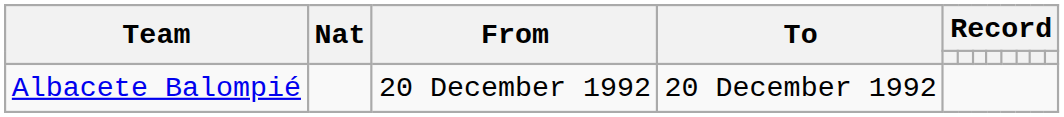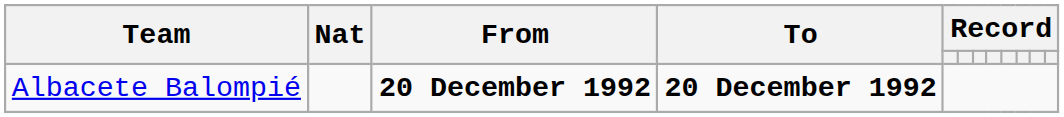(515, 88) normal -> (515, 88) bold
(801, 88) normal -> (801, 88) bold
